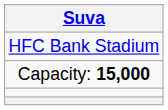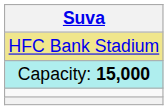(84, 46) no background -> (84, 46) khaki background
(84, 74) no background -> (84, 74) paleturquoise background
